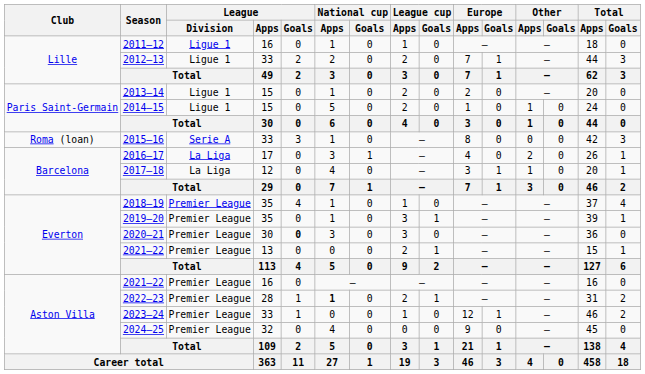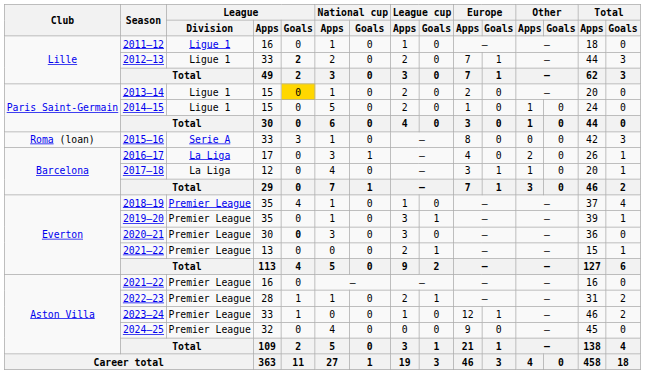(298, 60) normal -> (298, 60) bold
(298, 92) no background -> (298, 92) gold background
(332, 298) bold -> (332, 298) normal
